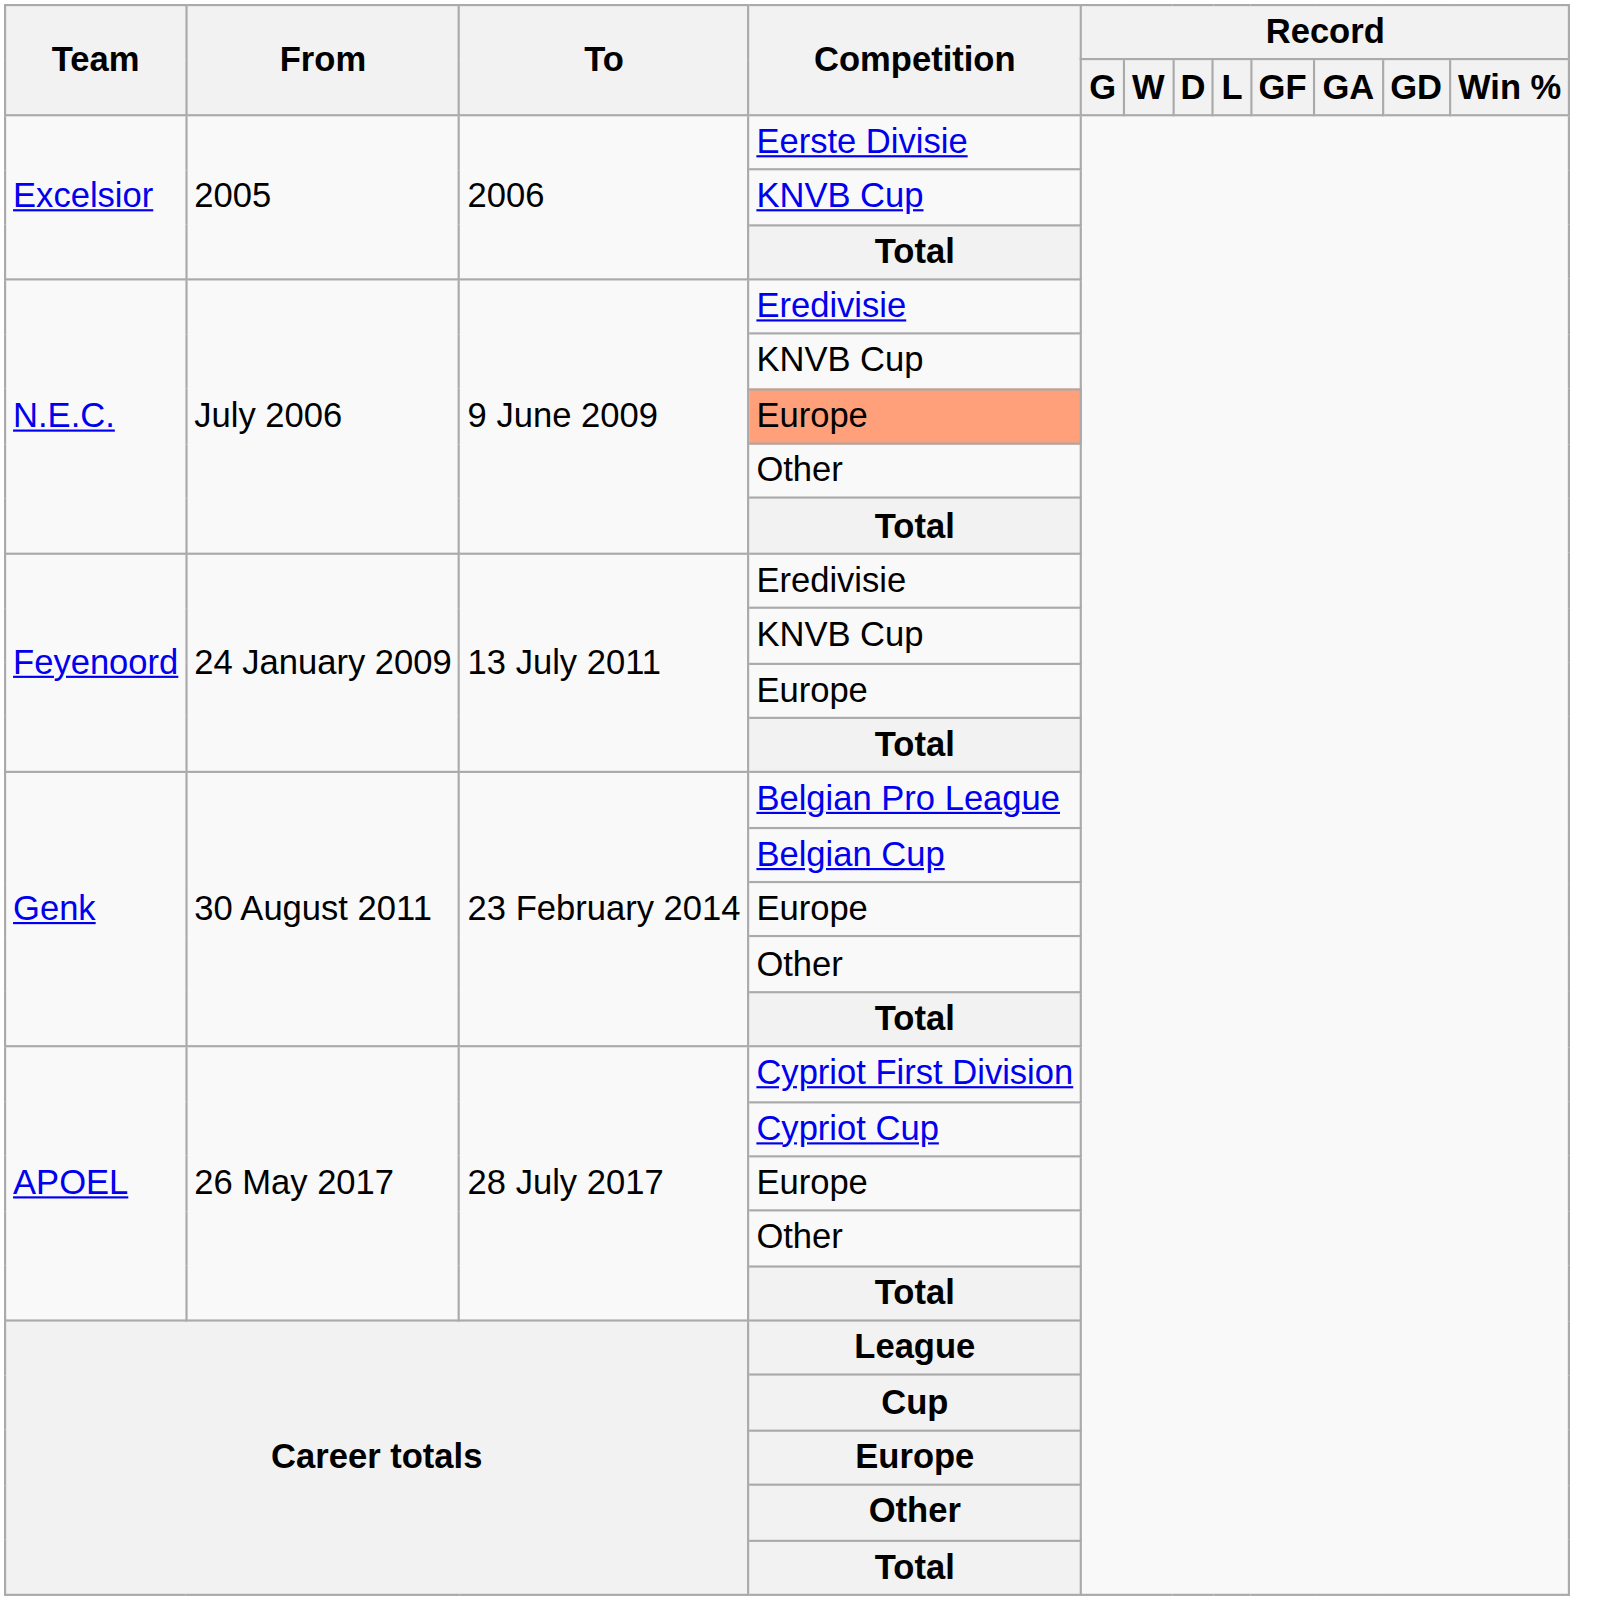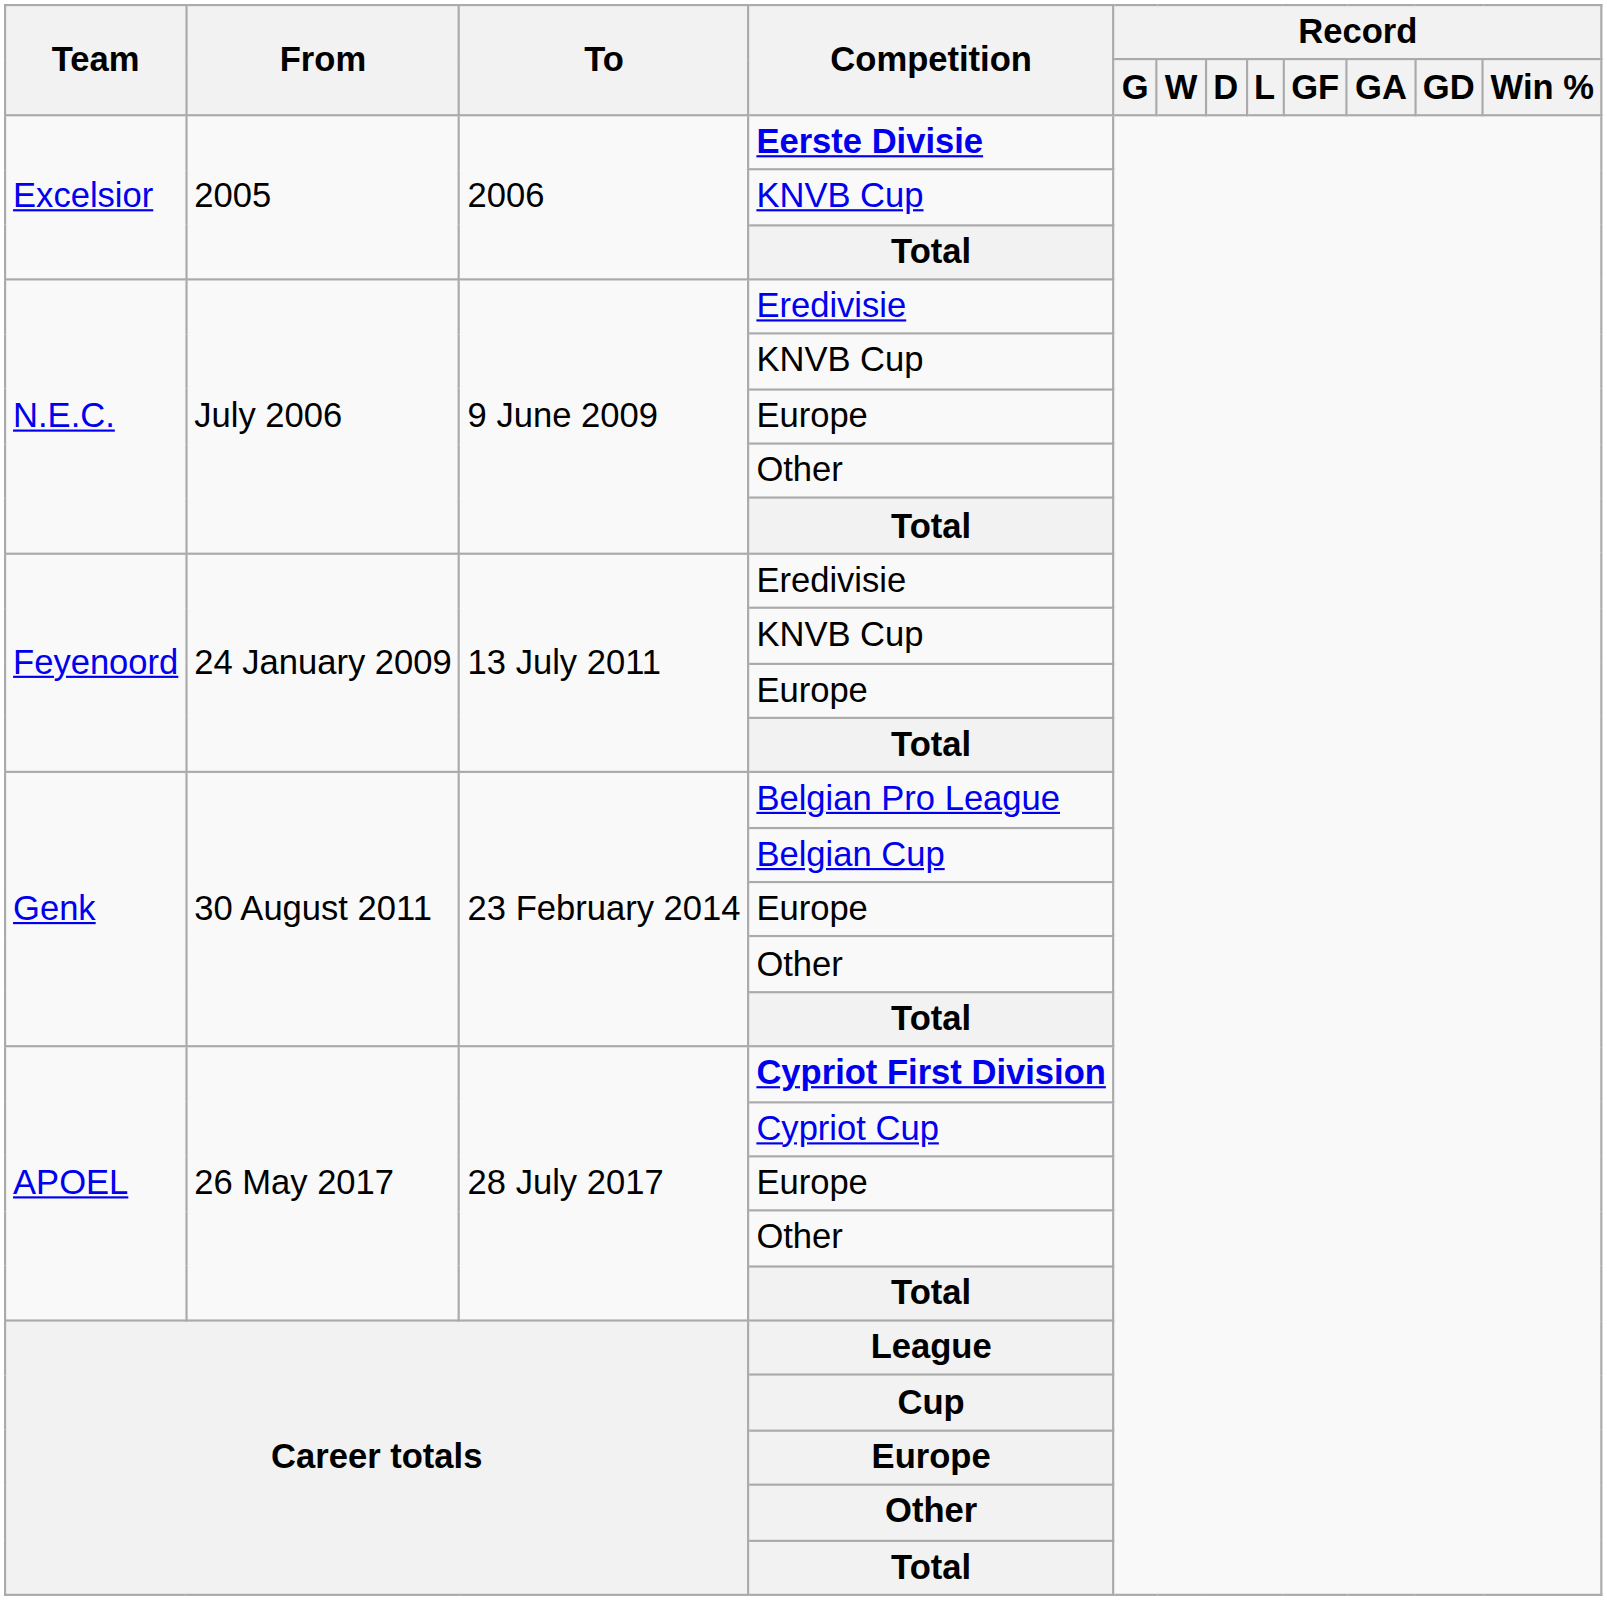(862, 141) normal -> (870, 141) bold
(812, 415) lightsalmon background -> (812, 415) no background
(915, 1073) normal -> (931, 1073) bold
